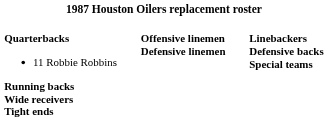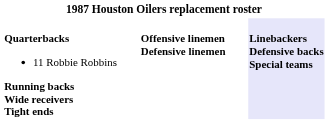(286, 51) no background -> (286, 51) lavender background
